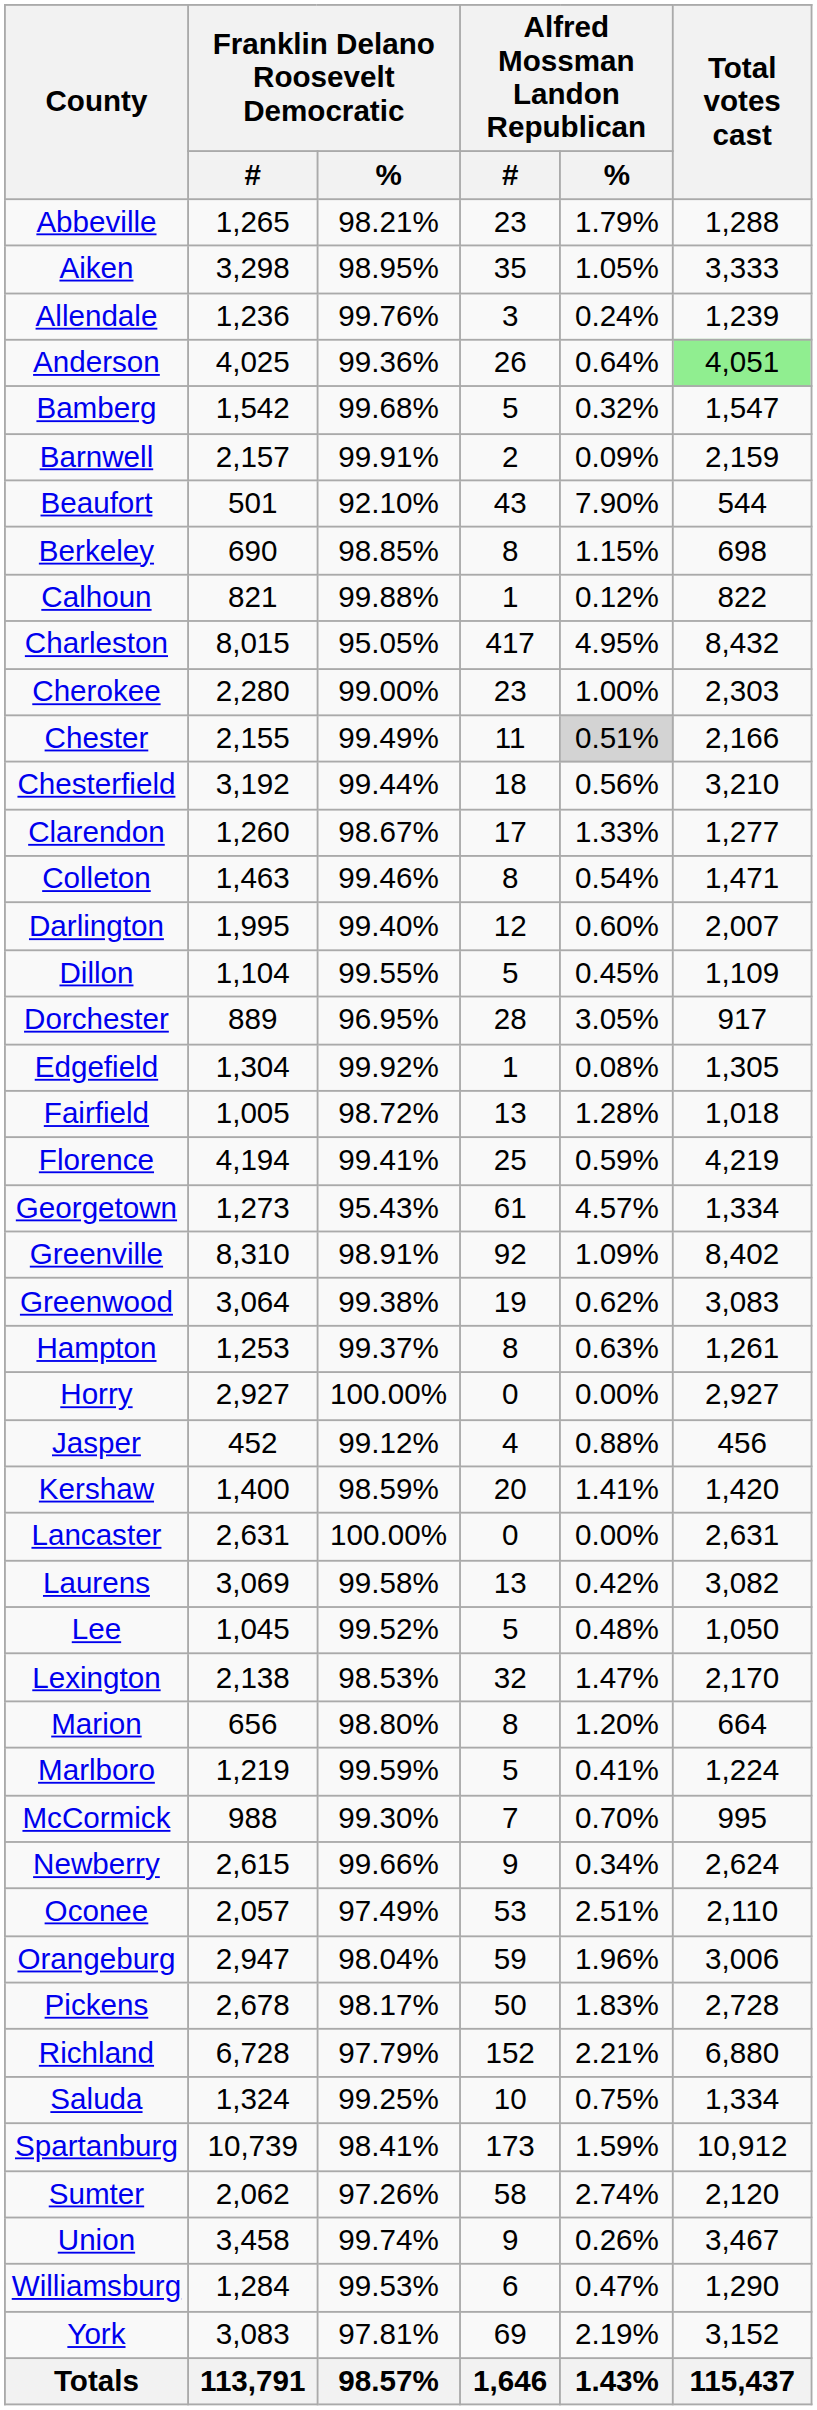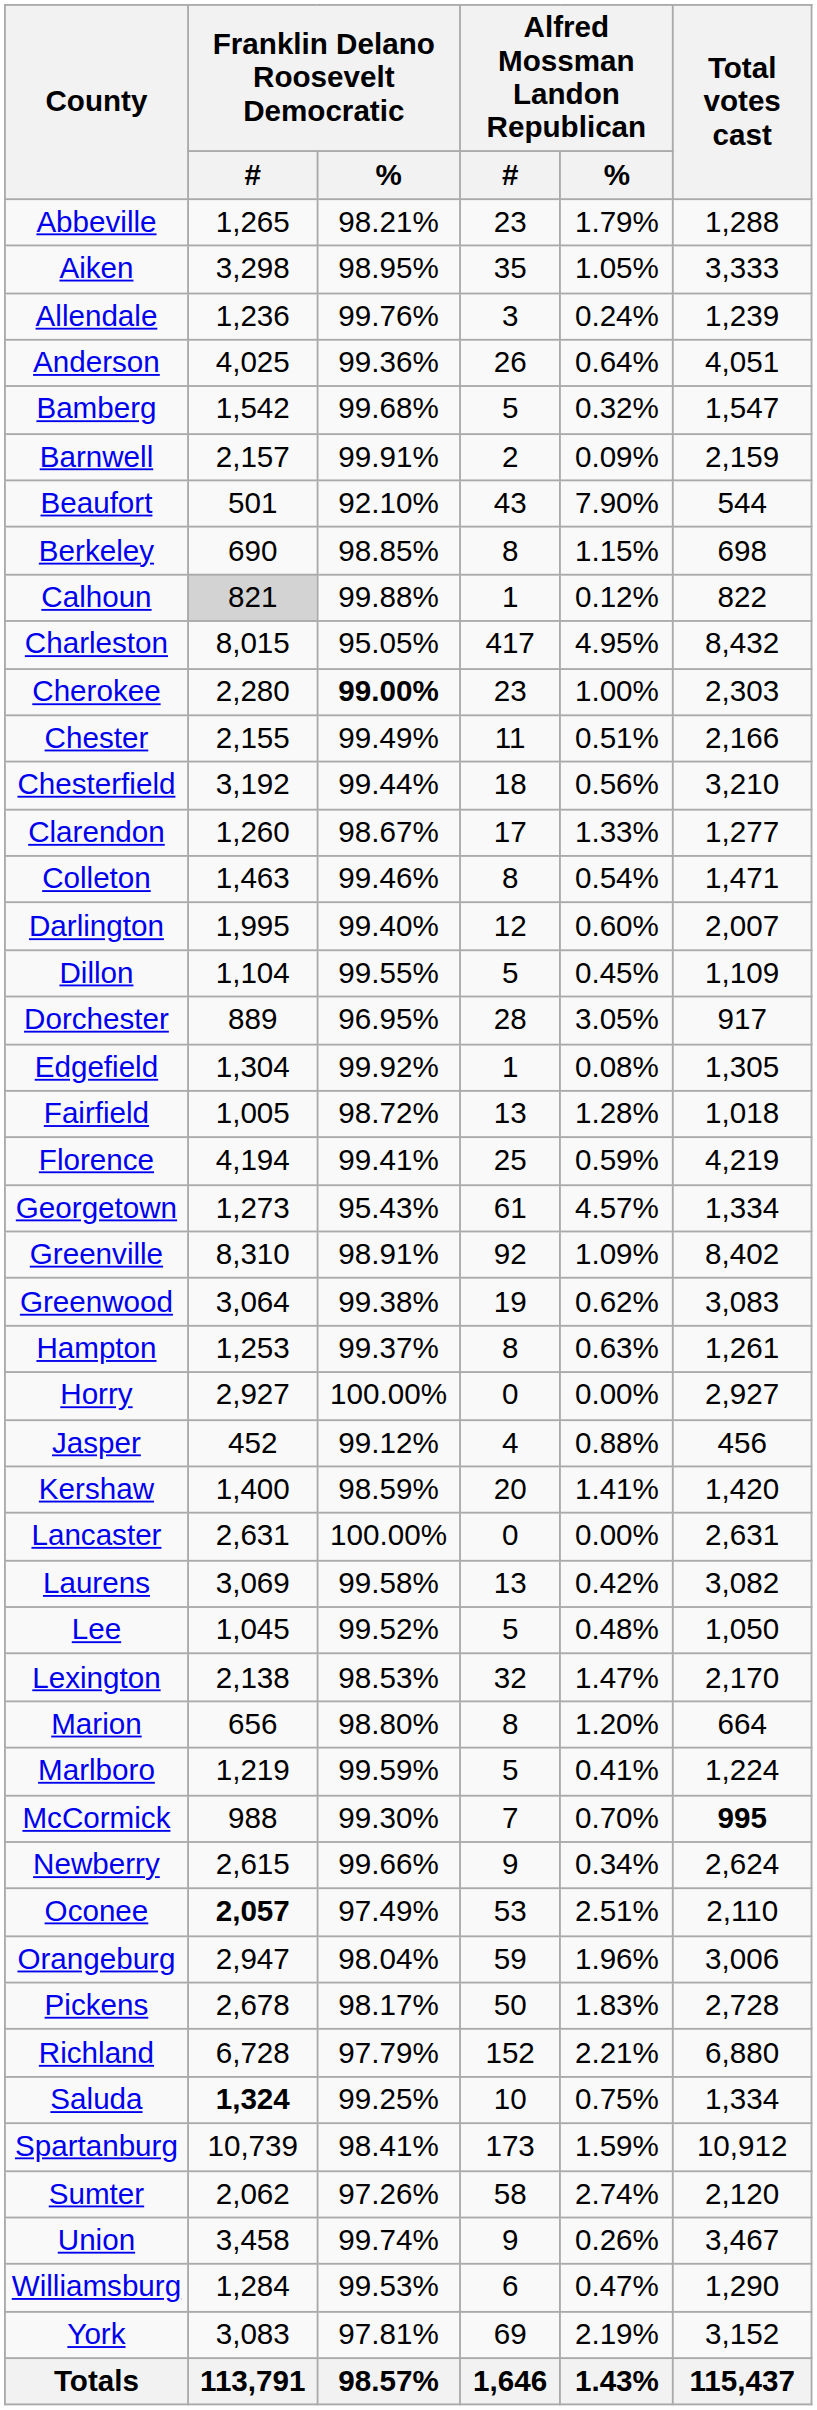(742, 362) lightgreen background -> (742, 362) no background
(253, 597) no background -> (253, 597) lightgrey background
(389, 691) normal -> (389, 691) bold
(617, 738) lightgrey background -> (617, 738) no background
(742, 1817) normal -> (742, 1817) bold
(253, 1911) normal -> (253, 1911) bold
(253, 2099) normal -> (253, 2099) bold
